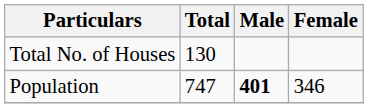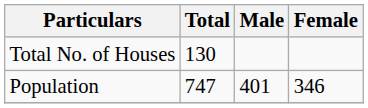(255, 86) bold -> (255, 86) normal
